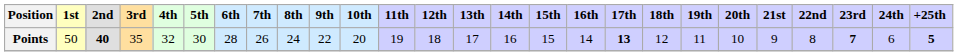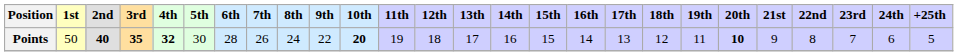(136, 38) normal -> (136, 38) bold
(168, 38) normal -> (168, 38) bold
(359, 38) normal -> (359, 38) bold
(624, 38) bold -> (624, 38) normal
(737, 38) normal -> (737, 38) bold
(853, 38) bold -> (853, 38) normal
(931, 38) bold -> (931, 38) normal
